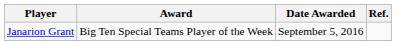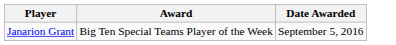- column: (379, 13)
